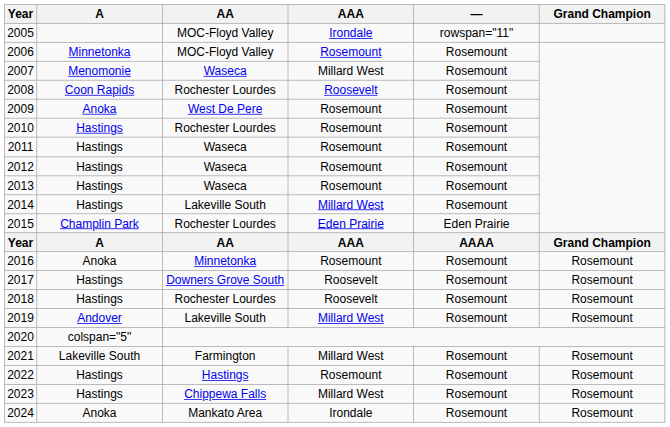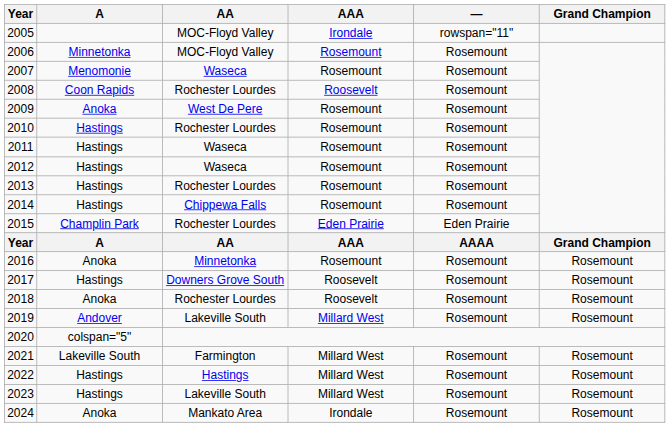(351, 71) Millard West -> (351, 71) Rosemount
(225, 185) Waseca -> (225, 185) Rochester Lourdes
(225, 204) Lakeville South -> (225, 204) Chippewa Falls
(351, 204) Millard West -> (351, 204) Rosemount
(100, 299) Hastings -> (99, 299) Anoka
(351, 375) Rosemount -> (351, 375) Millard West
(225, 394) Chippewa Falls -> (225, 394) Lakeville South
